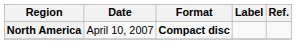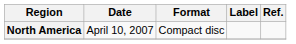(194, 30) bold -> (192, 30) normal
